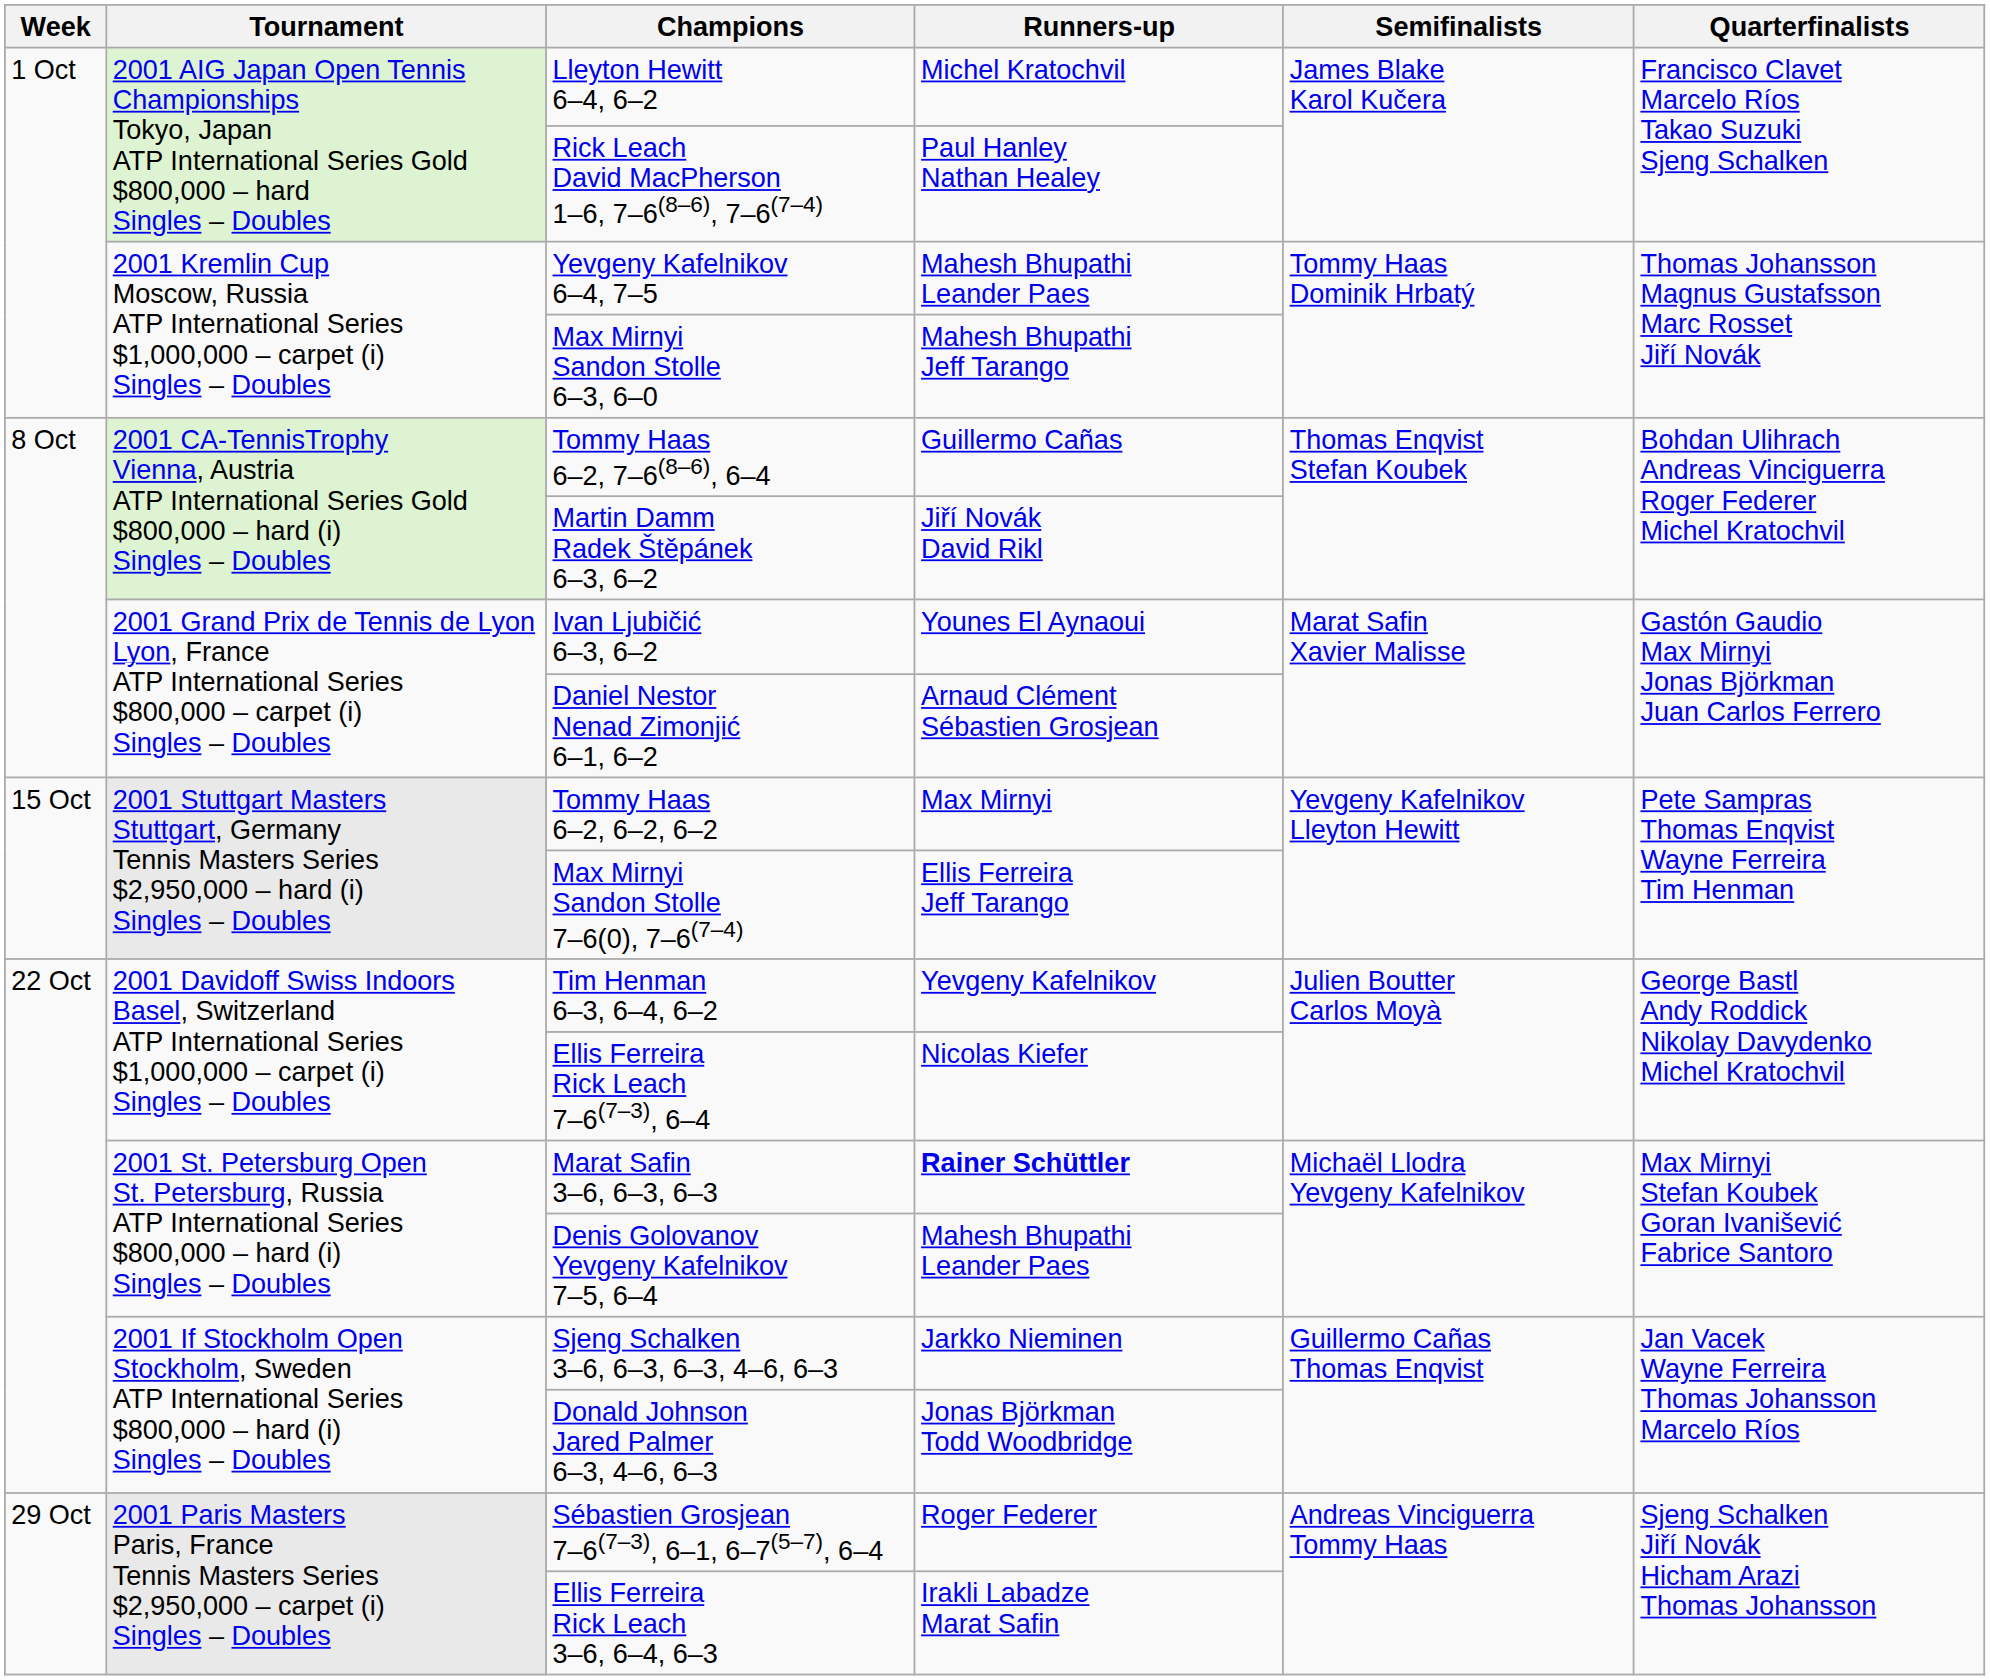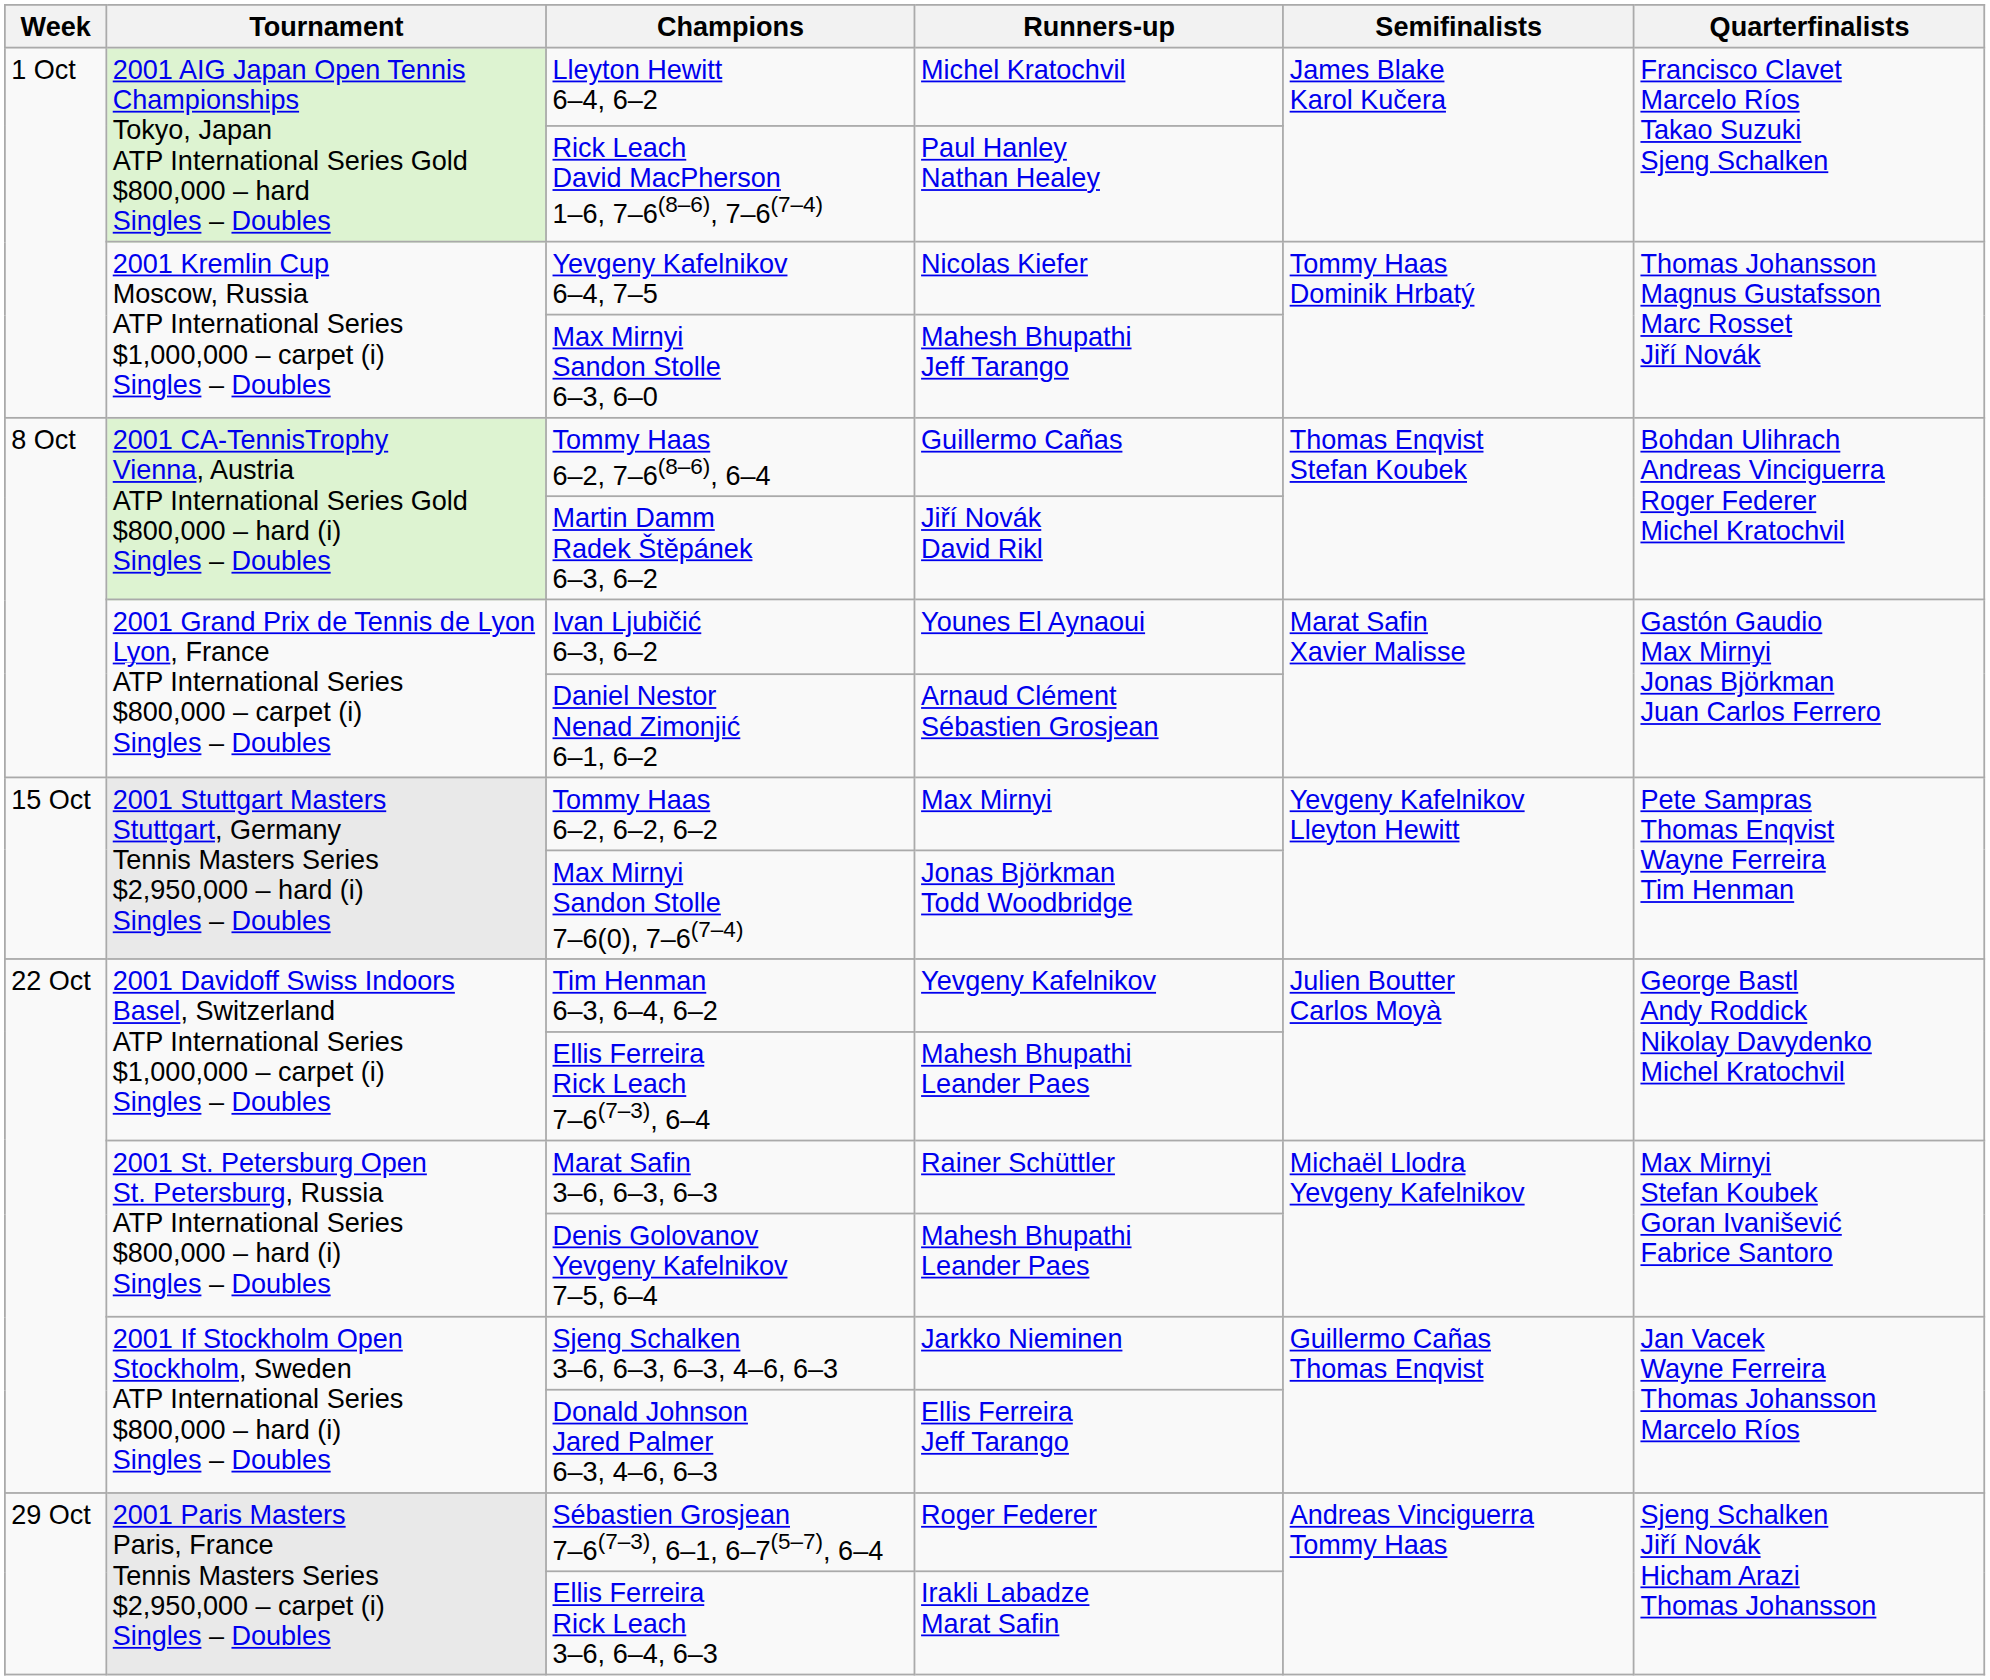(1026, 279) Mahesh Bhupathi Leander Paes -> (1004, 263) Nicolas Kiefer
(997, 886) Ellis Ferreira Jeff Tarango -> (1027, 886) Jonas Björkman Todd Woodbridge
(1004, 1053) Nicolas Kiefer -> (1026, 1068) Mahesh Bhupathi Leander Paes
(1025, 1162) bold -> (1018, 1162) normal
(1027, 1427) Jonas Björkman Todd Woodbridge -> (997, 1427) Ellis Ferreira Jeff Tarango
